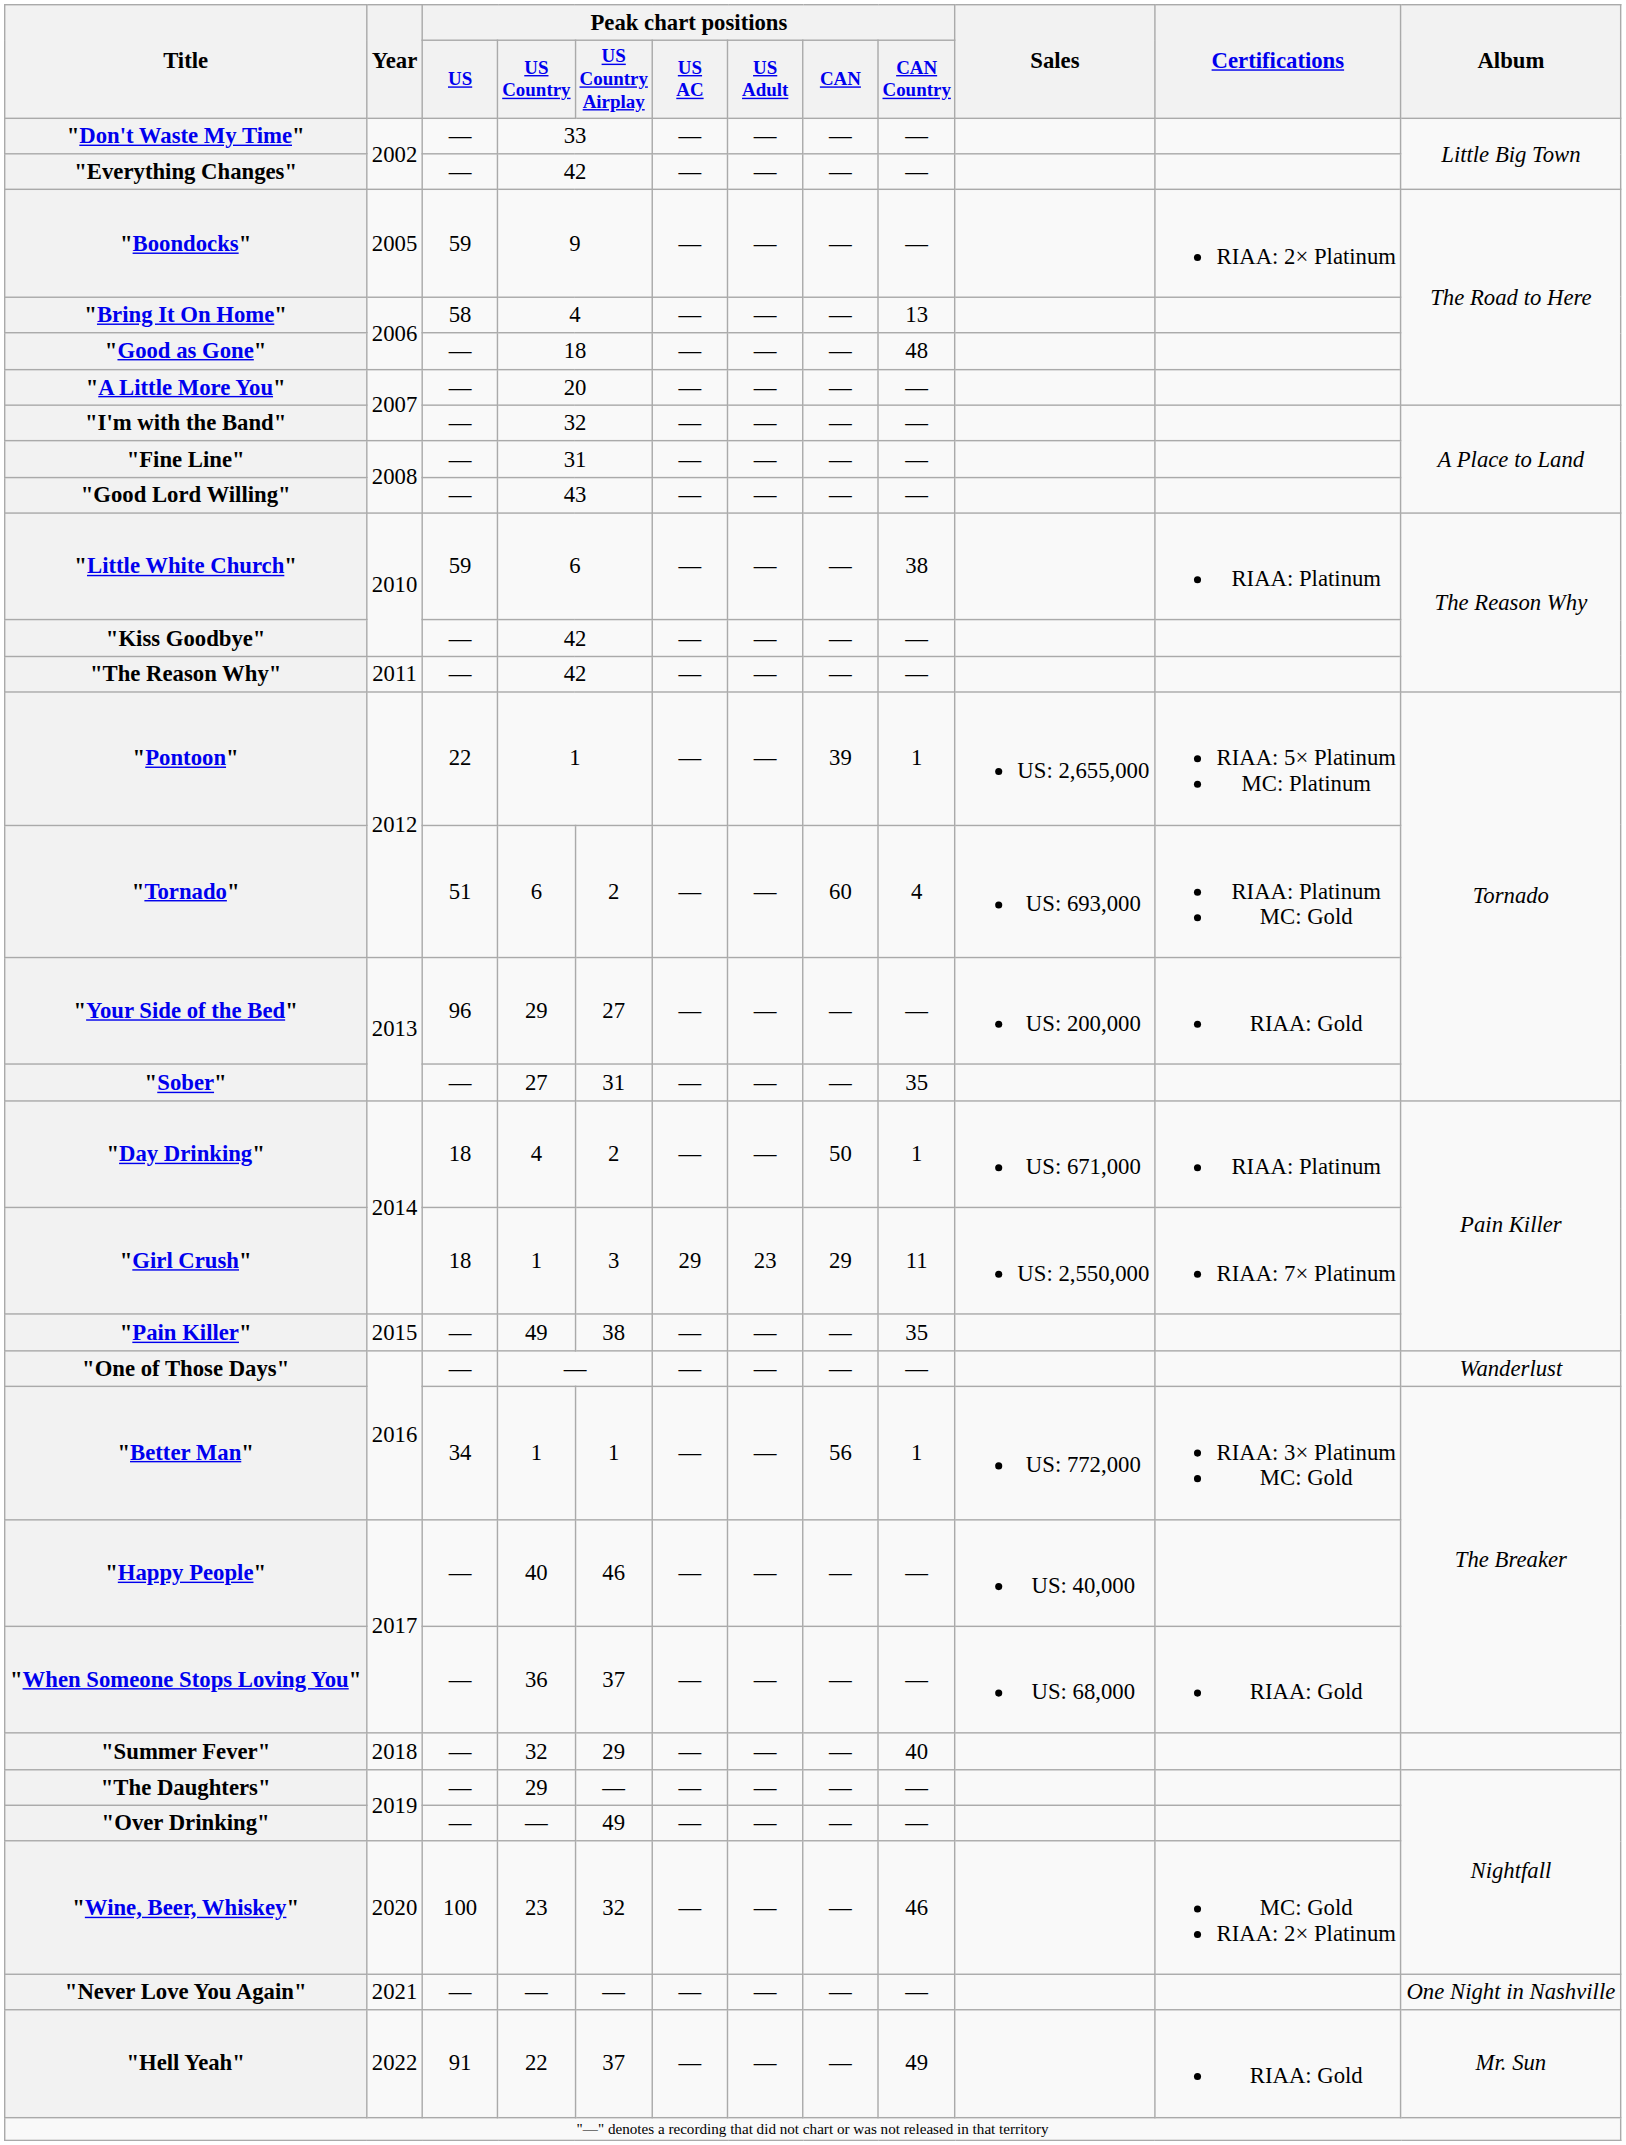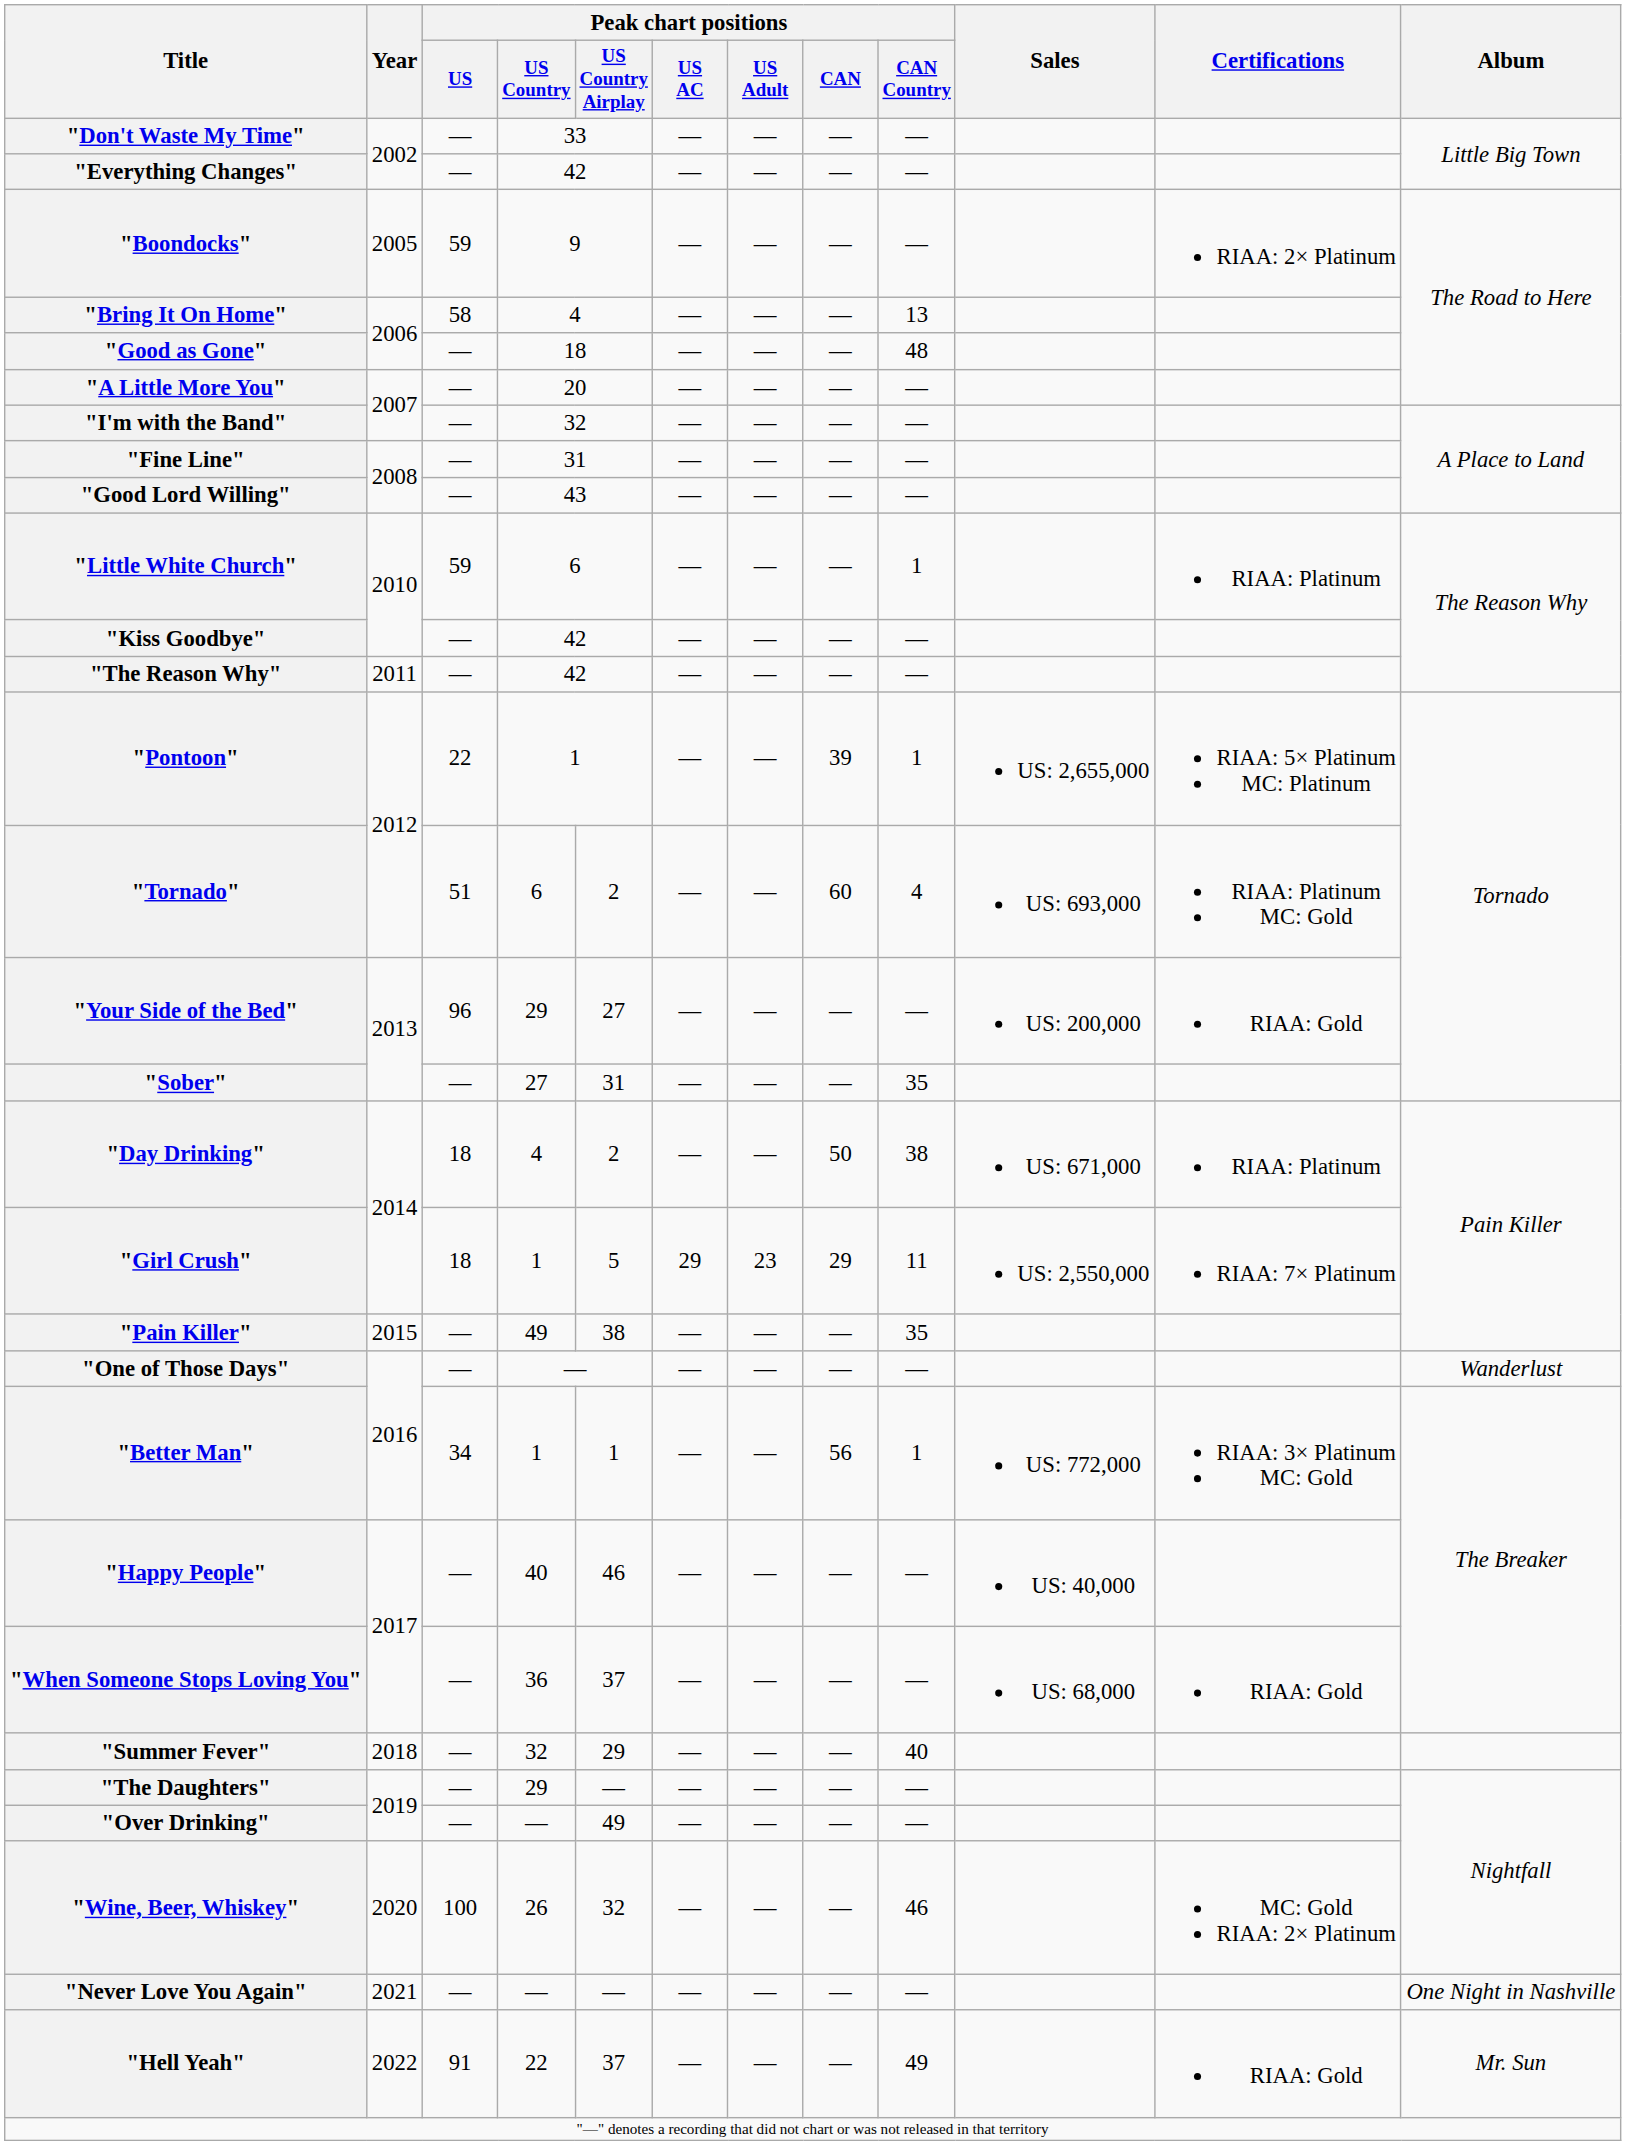(917, 566) 38 -> (917, 566) 1
(917, 1153) 1 -> (917, 1153) 38
(614, 1260) 3 -> (614, 1260) 5
(536, 1907) 23 -> (536, 1907) 26
